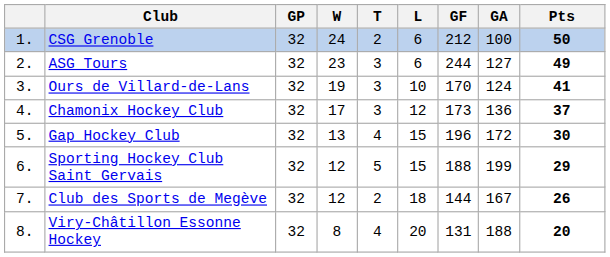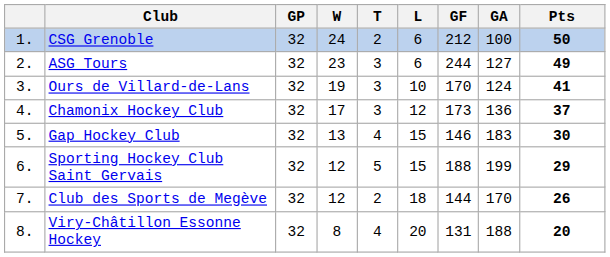(458, 135) 196 -> (458, 135) 146
(499, 135) 172 -> (499, 135) 183
(499, 199) 167 -> (499, 199) 170
